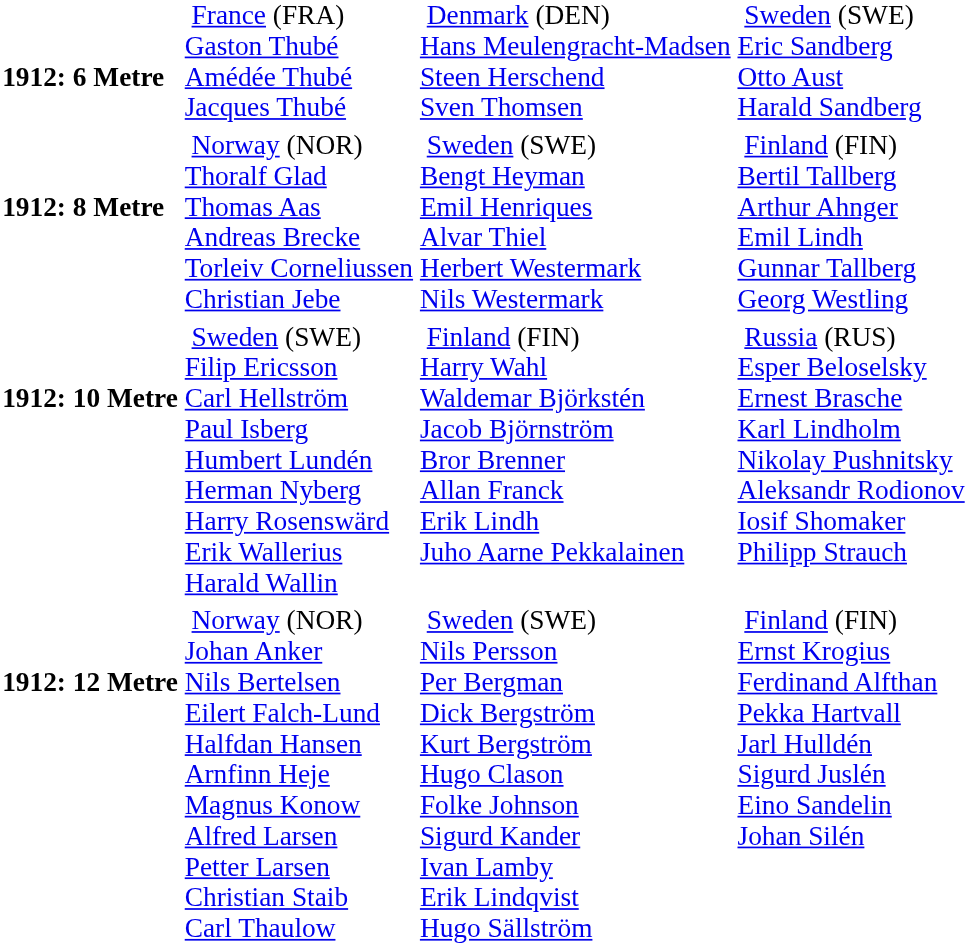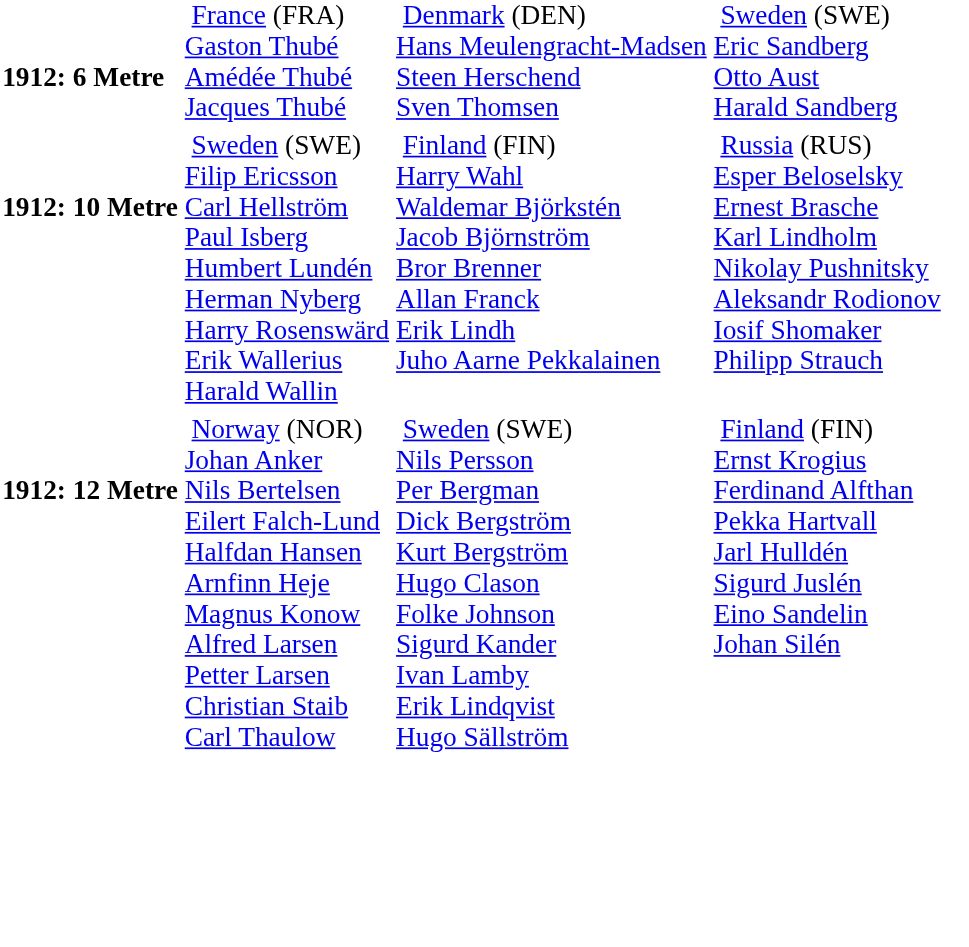- row: (83, 206)
